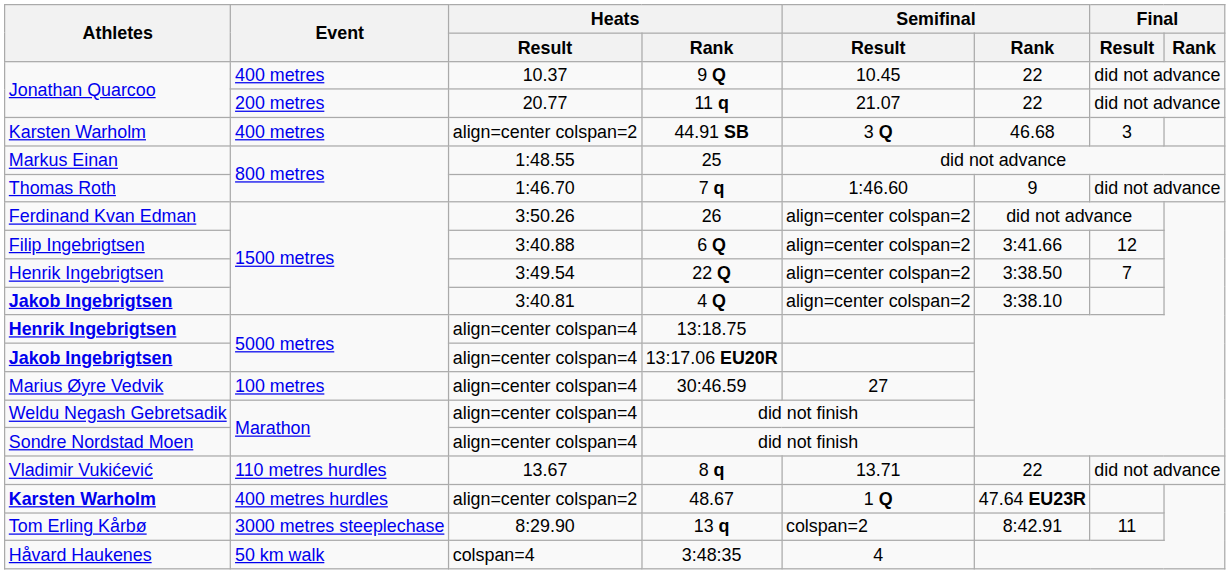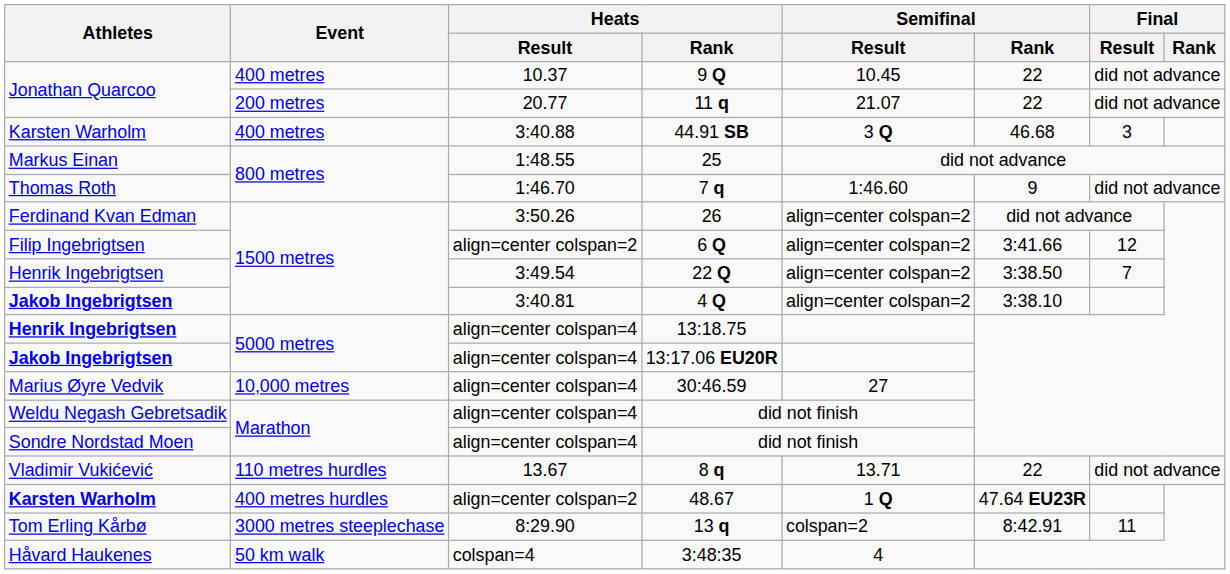(545, 132) align=center colspan=2 -> (545, 132) 3:40.88
(545, 245) 3:40.88 -> (545, 245) align=center colspan=2
(280, 386) 100 metres -> (292, 386) 10,000 metres
